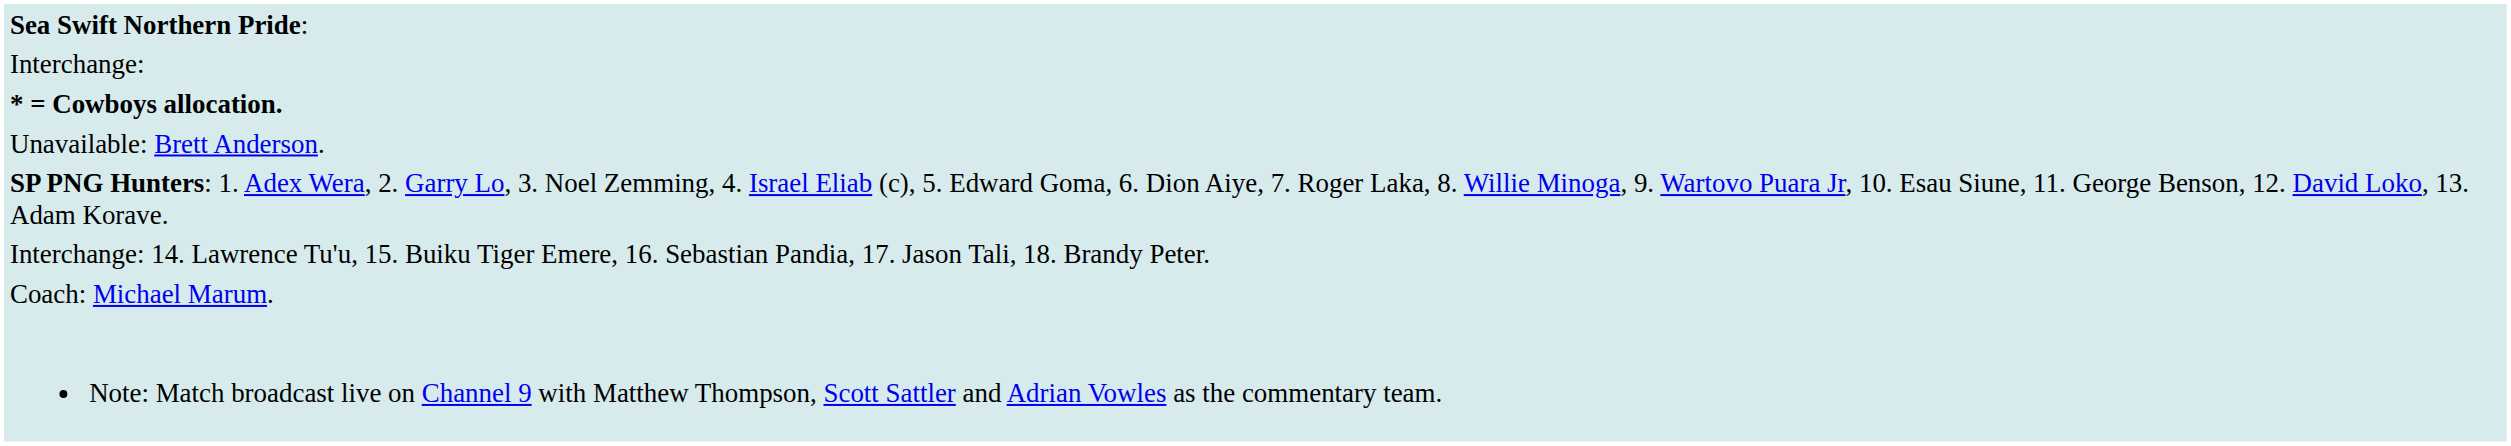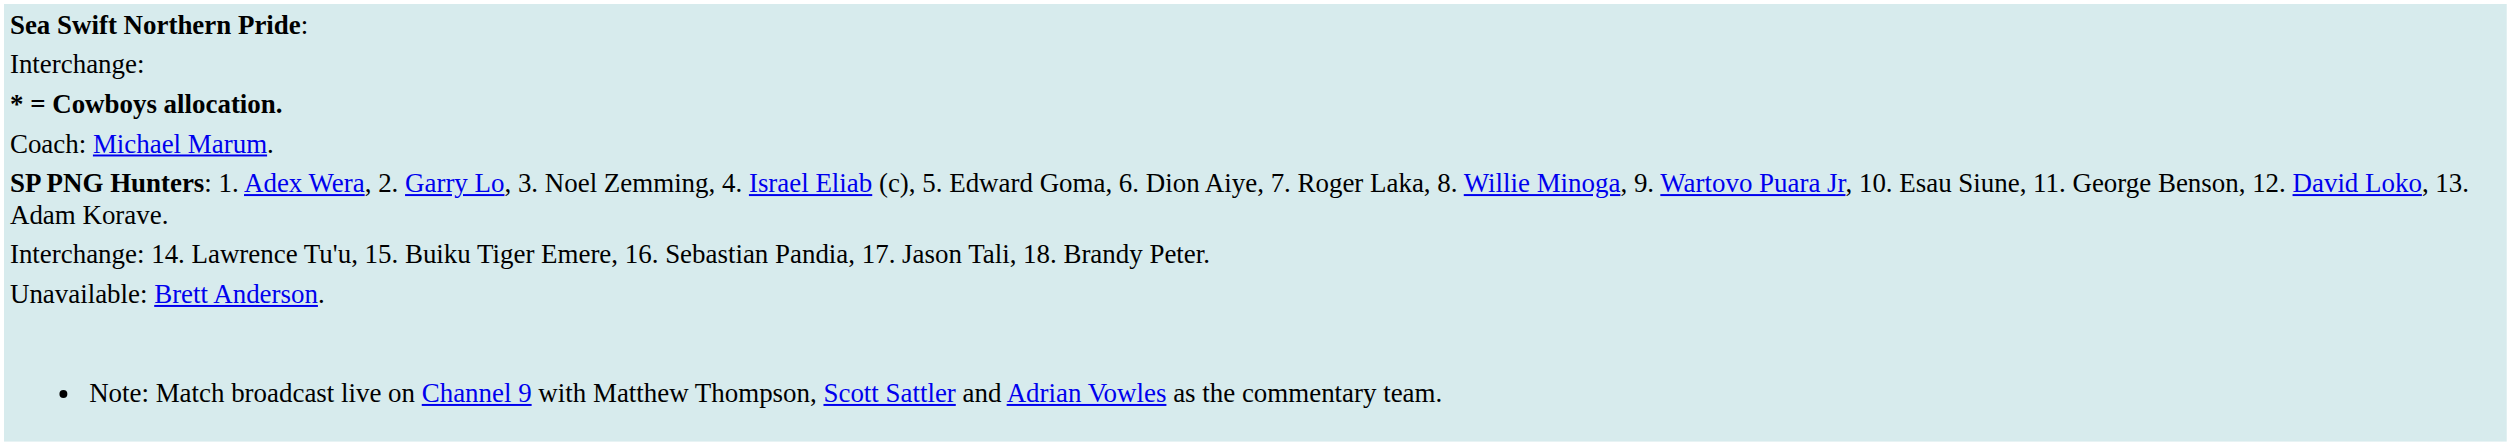(167, 144) Unavailable: Brett Anderson. -> (142, 144) Coach: Michael Marum.
(142, 294) Coach: Michael Marum. -> (167, 294) Unavailable: Brett Anderson.
